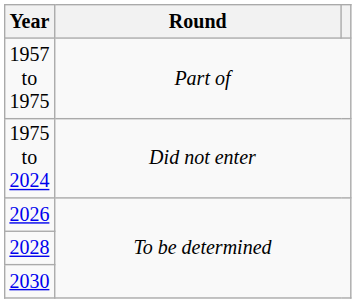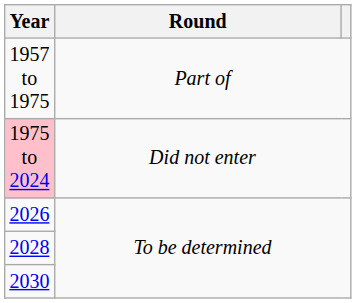(29, 158) no background -> (29, 158) pink background
